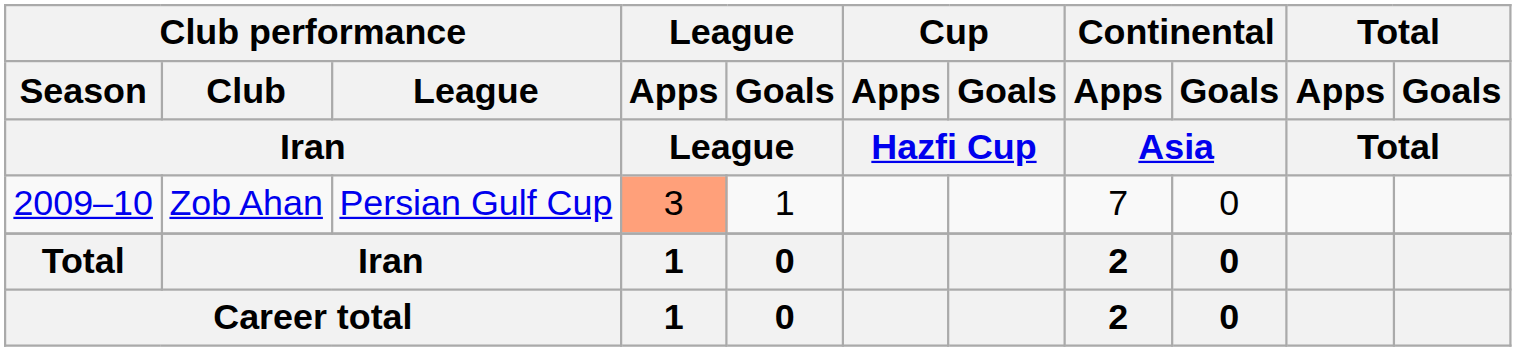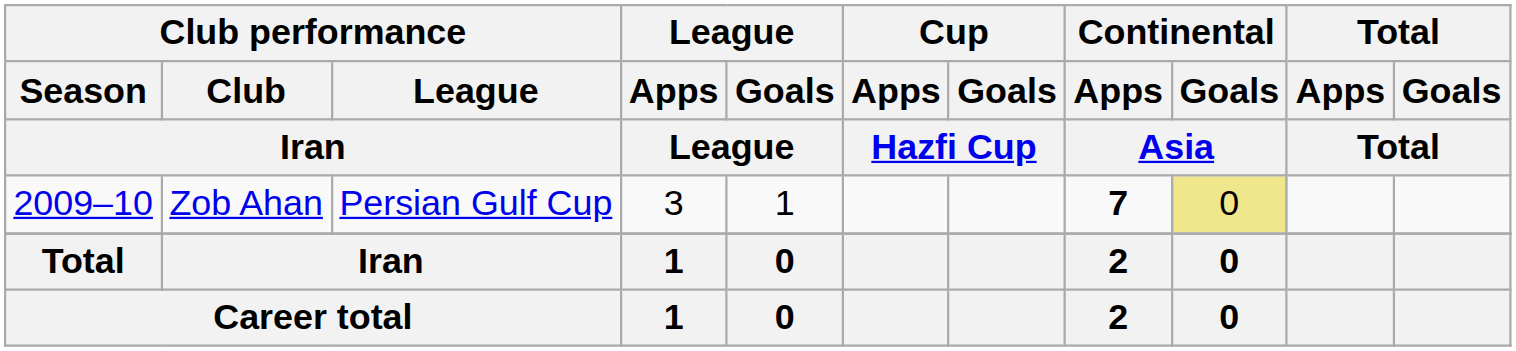(674, 203) lightsalmon background -> (674, 203) no background
(1118, 203) normal -> (1118, 203) bold
(1229, 203) no background -> (1229, 203) khaki background
